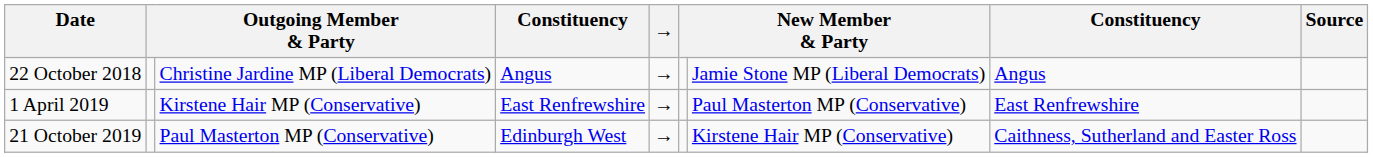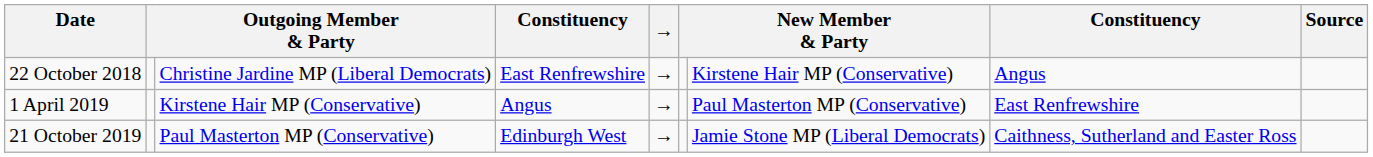(526, 73) Angus -> (573, 73) East Renfrewshire
(839, 73) Jamie Stone MP (Liberal Democrats) -> (822, 73) Kirstene Hair MP (Conservative)
(573, 104) East Renfrewshire -> (526, 104) Angus
(822, 135) Kirstene Hair MP (Conservative) -> (839, 135) Jamie Stone MP (Liberal Democrats)
